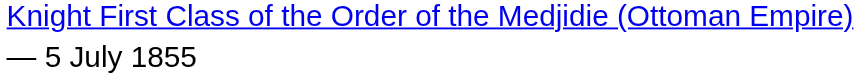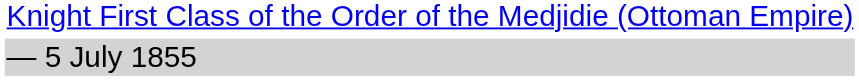(102, 56) no background -> (102, 56) lightgrey background
